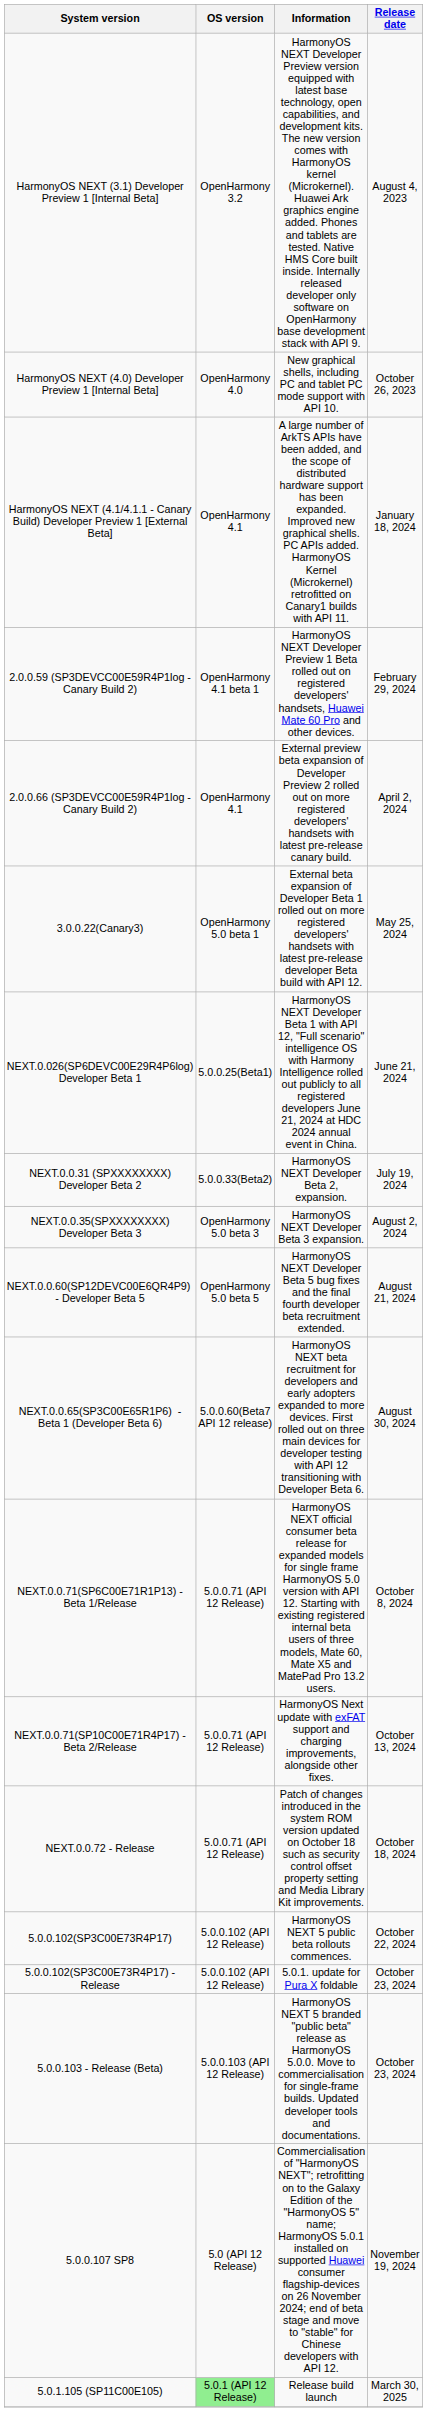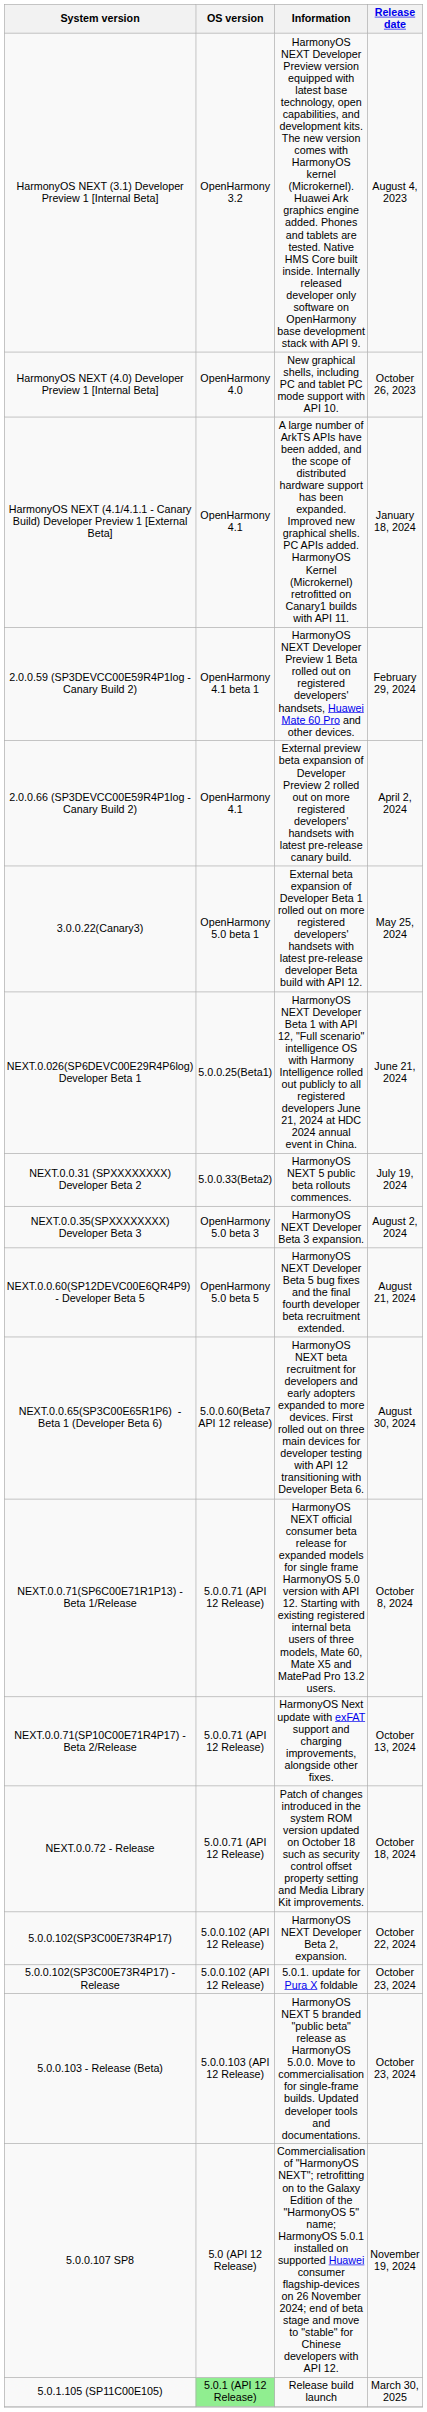(321, 1180) HarmonyOS NEXT Developer Beta 2, expansion. -> (321, 1180) HarmonyOS NEXT 5 public beta rollouts commences.
(321, 1938) HarmonyOS NEXT 5 public beta rollouts commences. -> (321, 1938) HarmonyOS NEXT Developer Beta 2, expansion.
